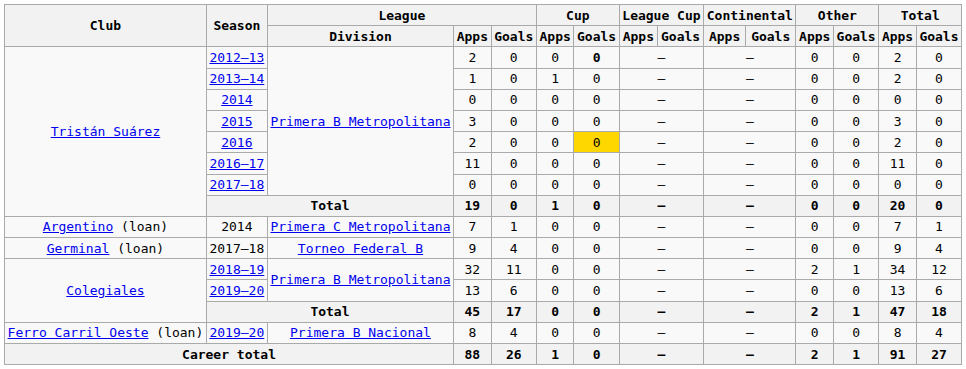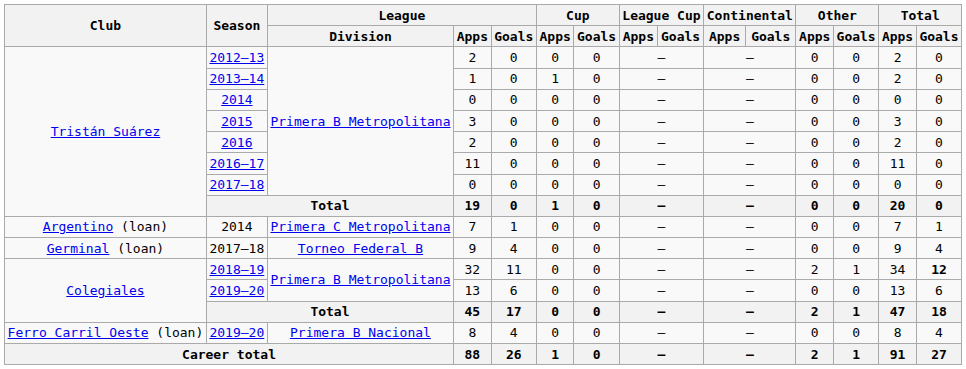(597, 57) bold -> (597, 57) normal
(597, 142) gold background -> (597, 142) no background
(939, 269) normal -> (939, 269) bold
